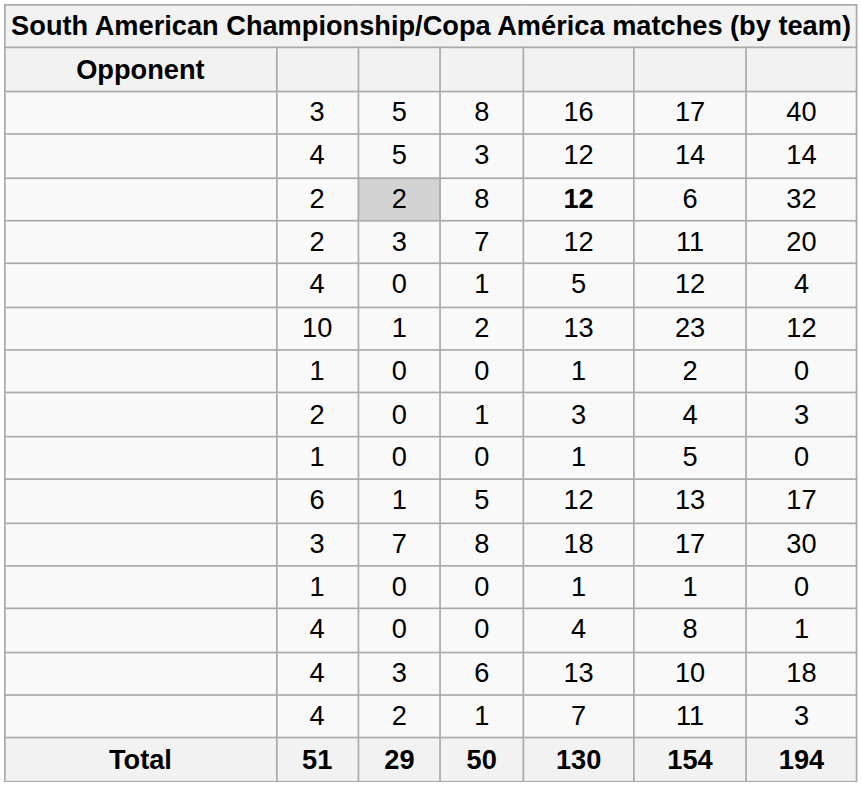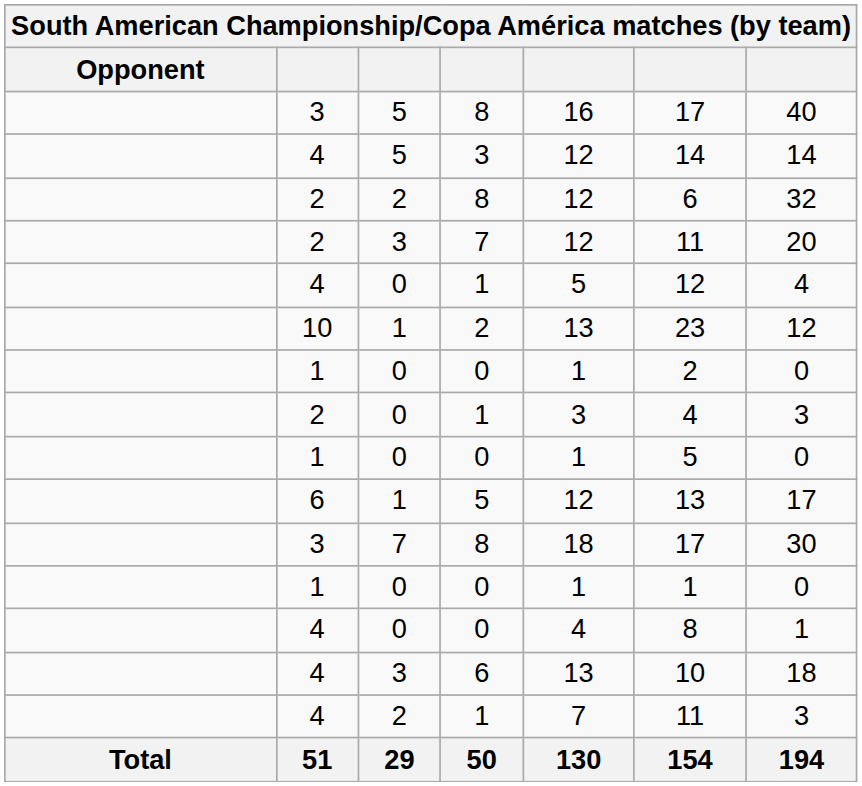(399, 198) lightgrey background -> (399, 198) no background
(579, 198) bold -> (579, 198) normal
